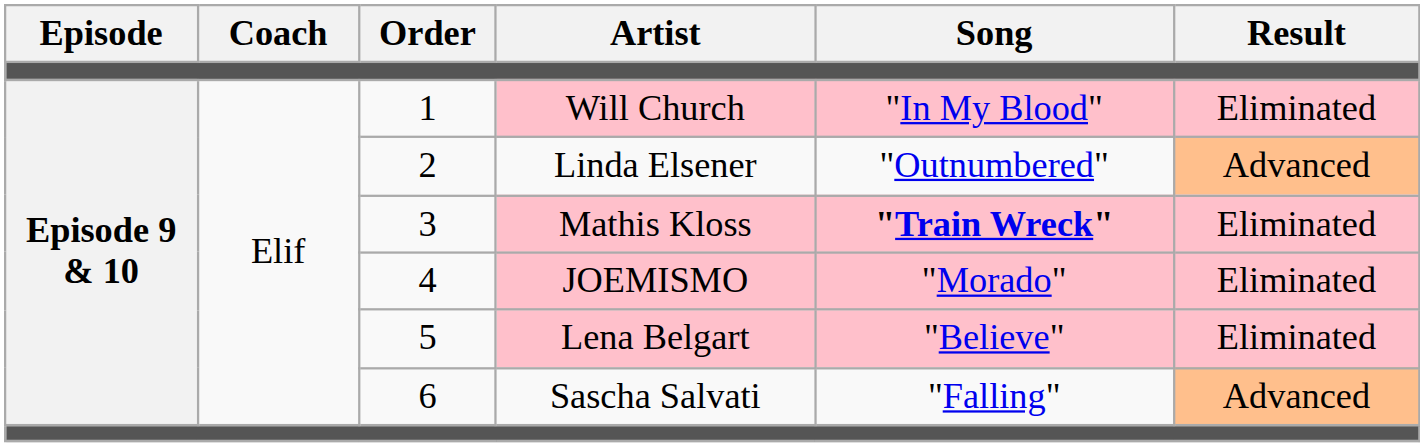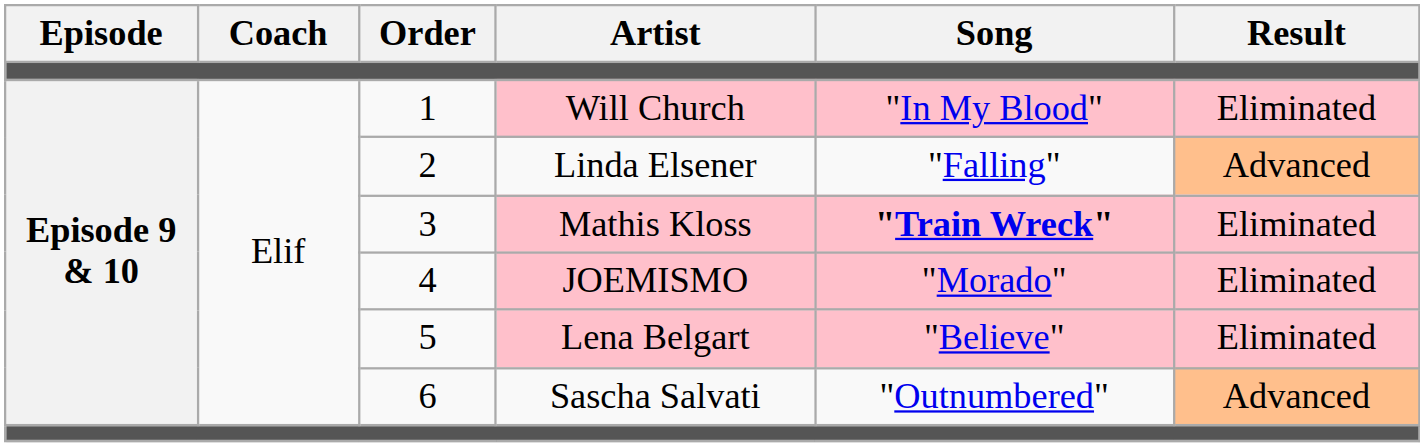(994, 165) "Outnumbered" -> (994, 165) "Falling"
(994, 395) "Falling" -> (994, 395) "Outnumbered"
